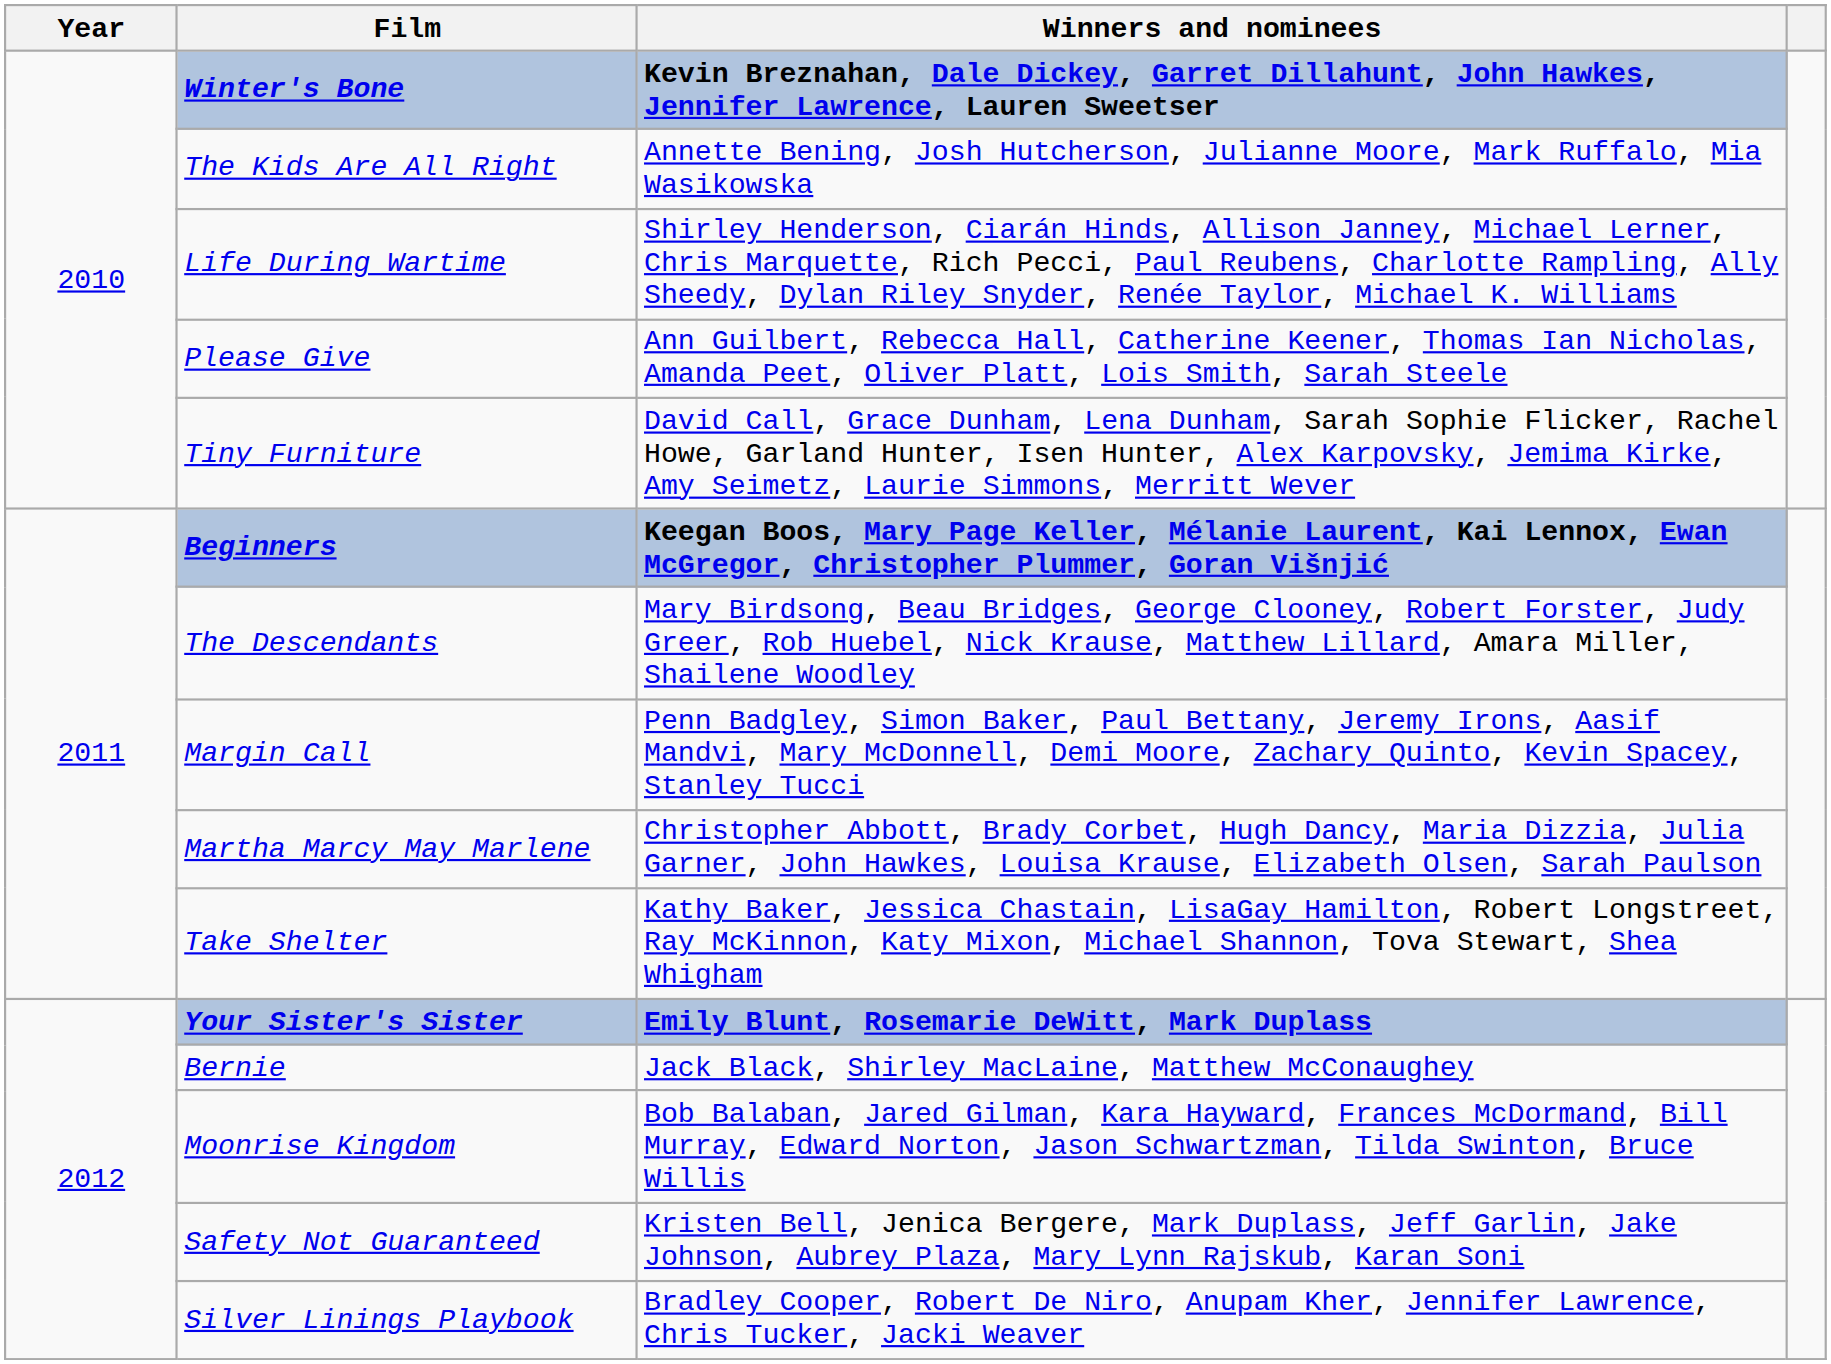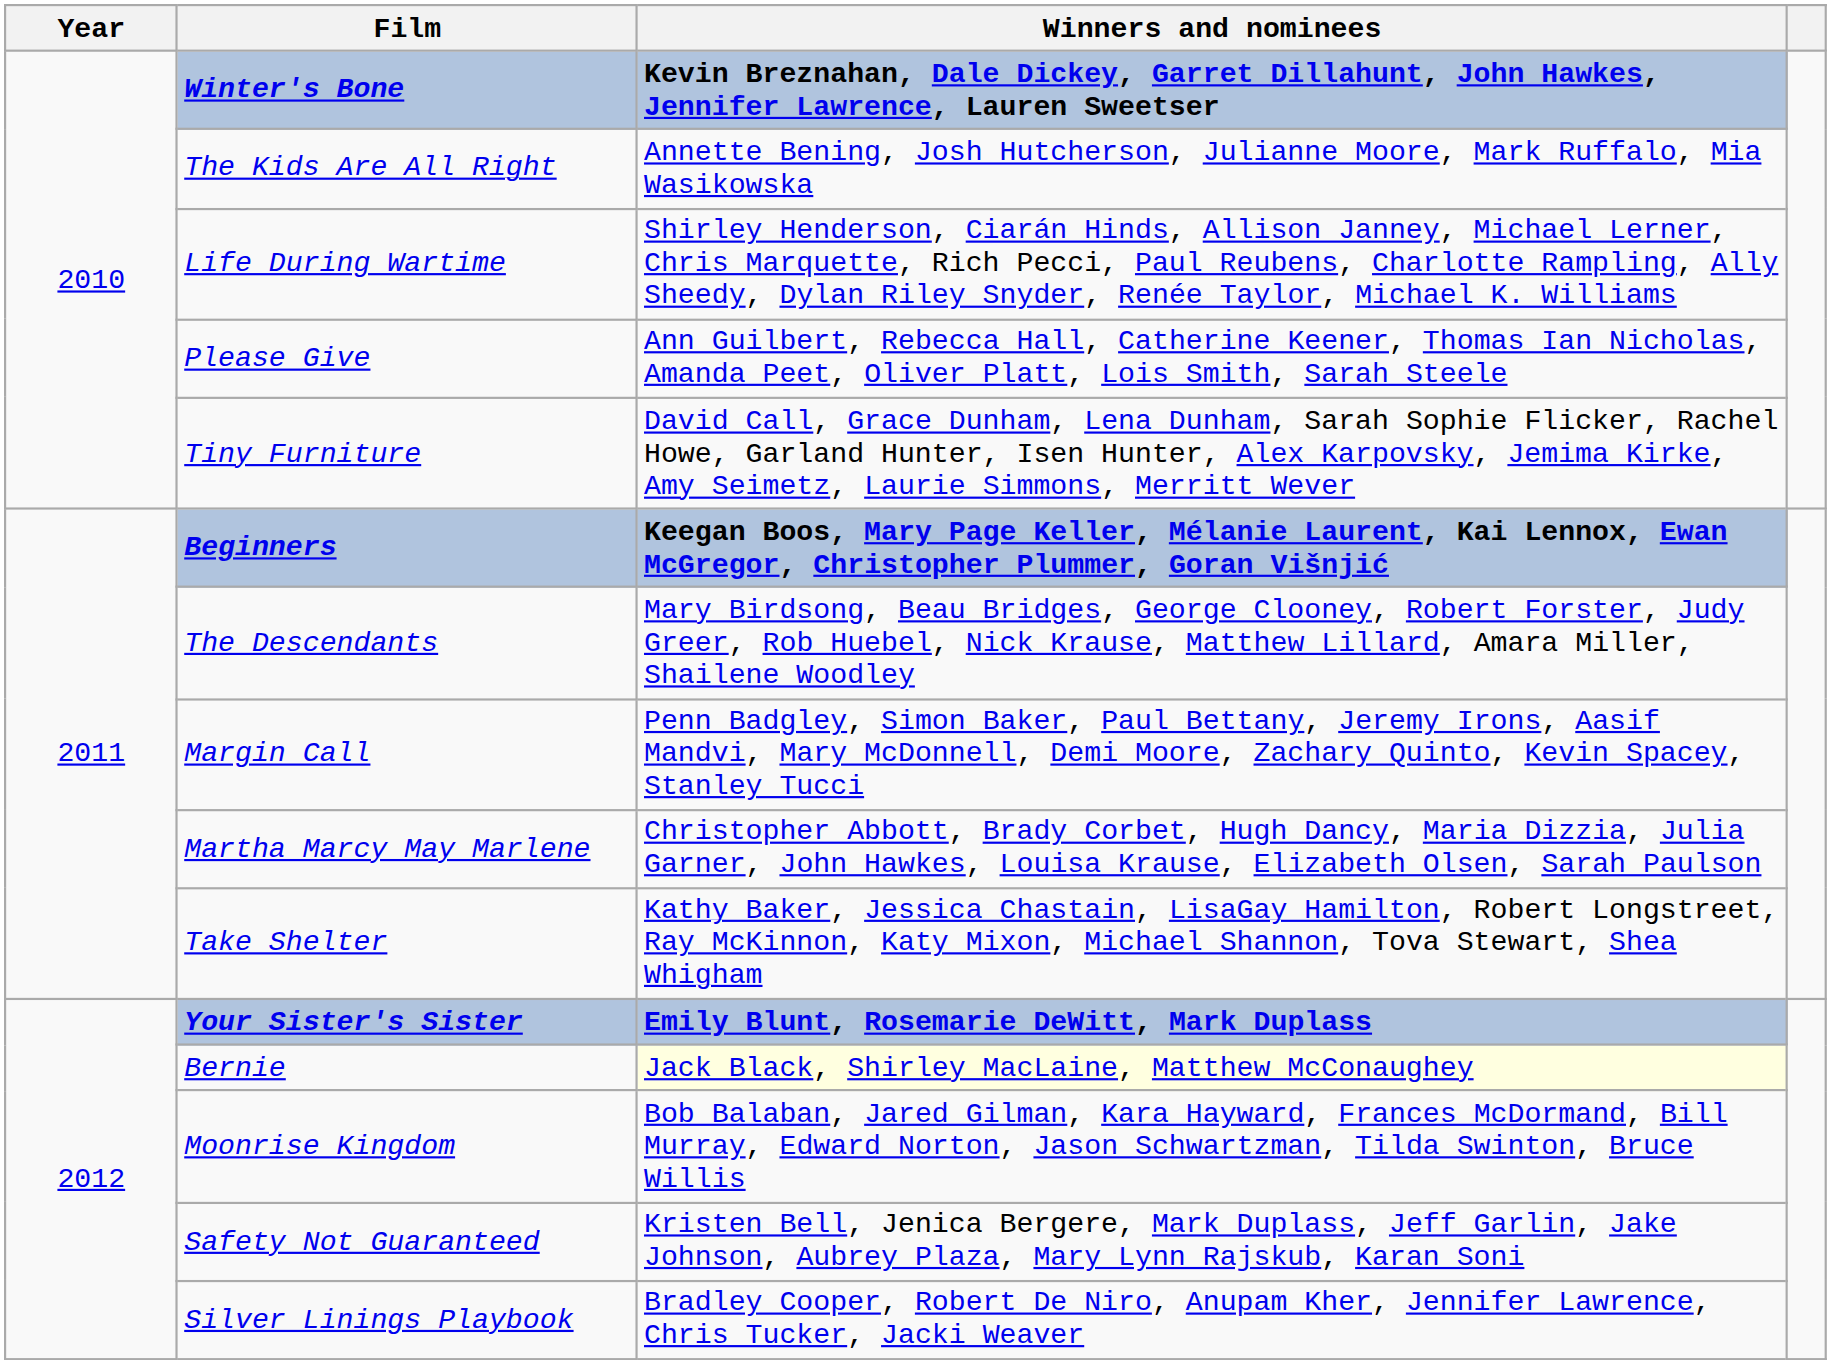(1059, 1068) no background -> (1059, 1068) lightyellow background
